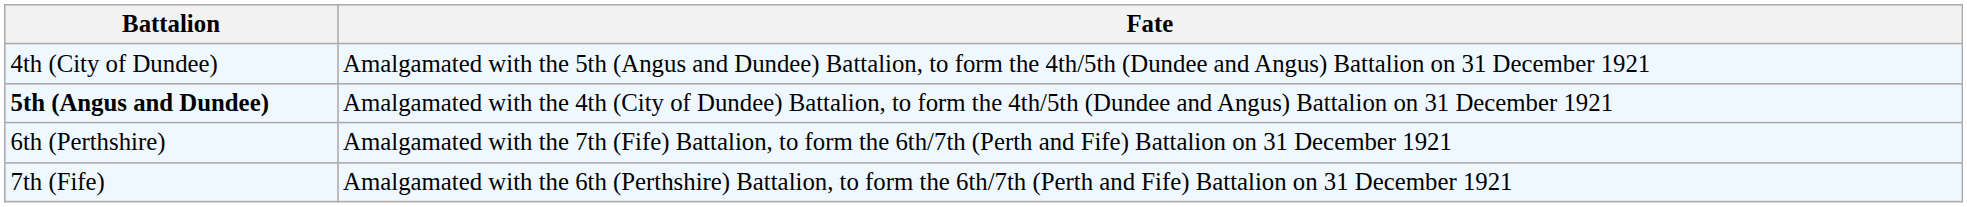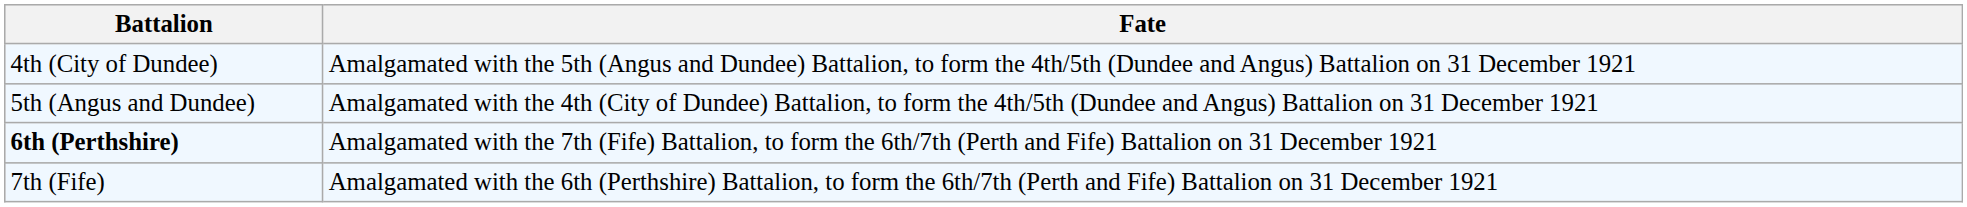(140, 102) bold -> (133, 102) normal
(88, 142) normal -> (95, 142) bold
